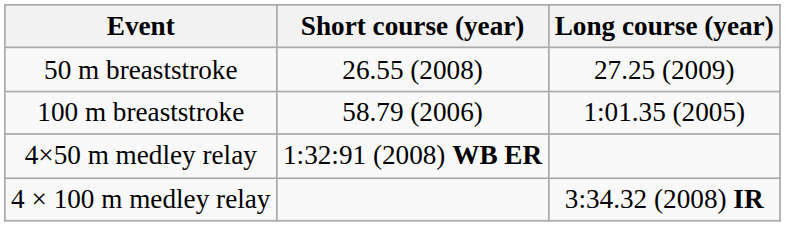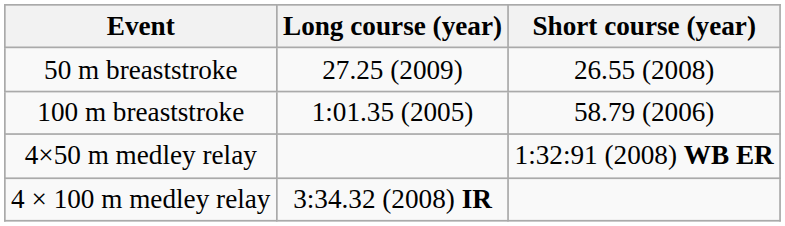columns swapped: (664, 26) <-> (413, 26)
